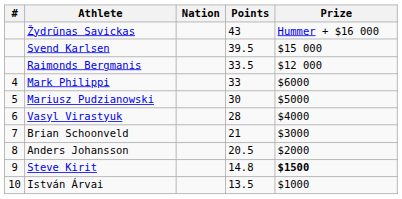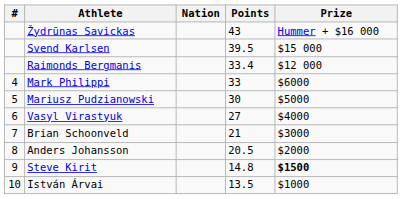(241, 65) 33.5 -> (241, 65) 33.4
(234, 116) 28 -> (234, 116) 27
